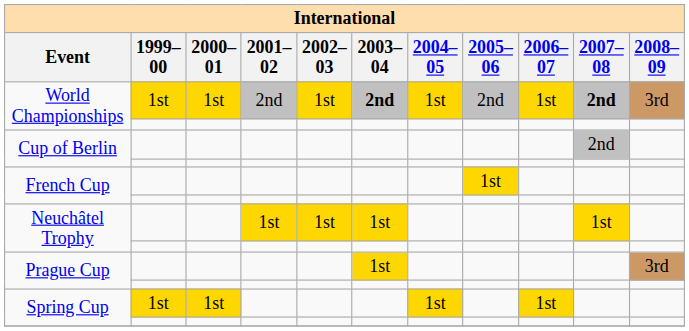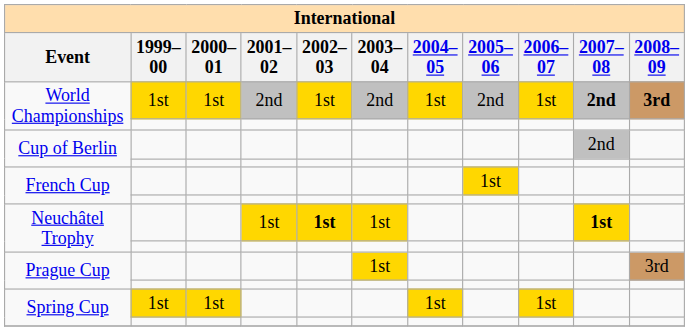(380, 100) bold -> (380, 100) normal
(657, 100) normal -> (657, 100) bold
(324, 222) normal -> (324, 222) bold
(601, 222) normal -> (601, 222) bold
